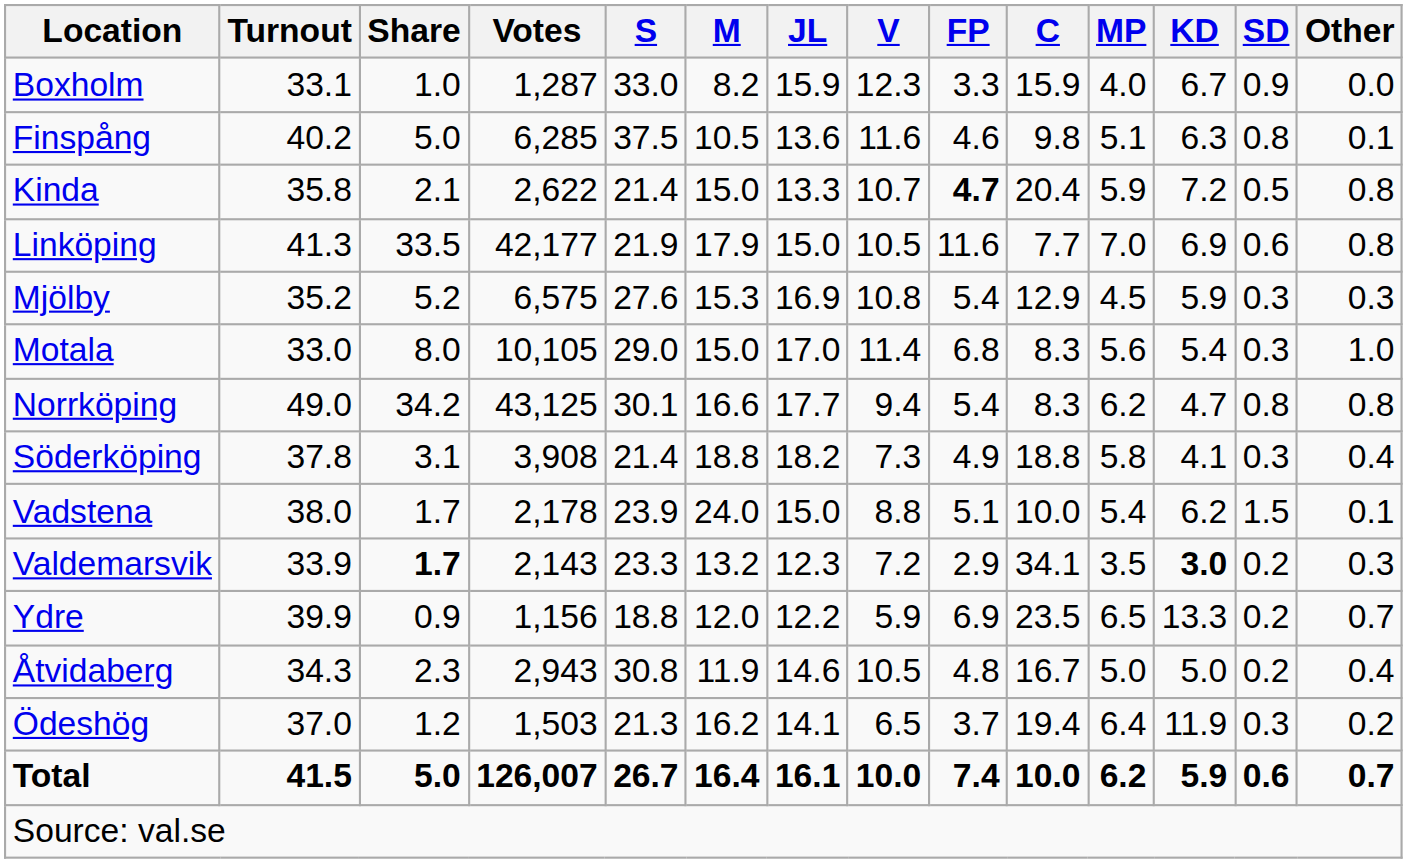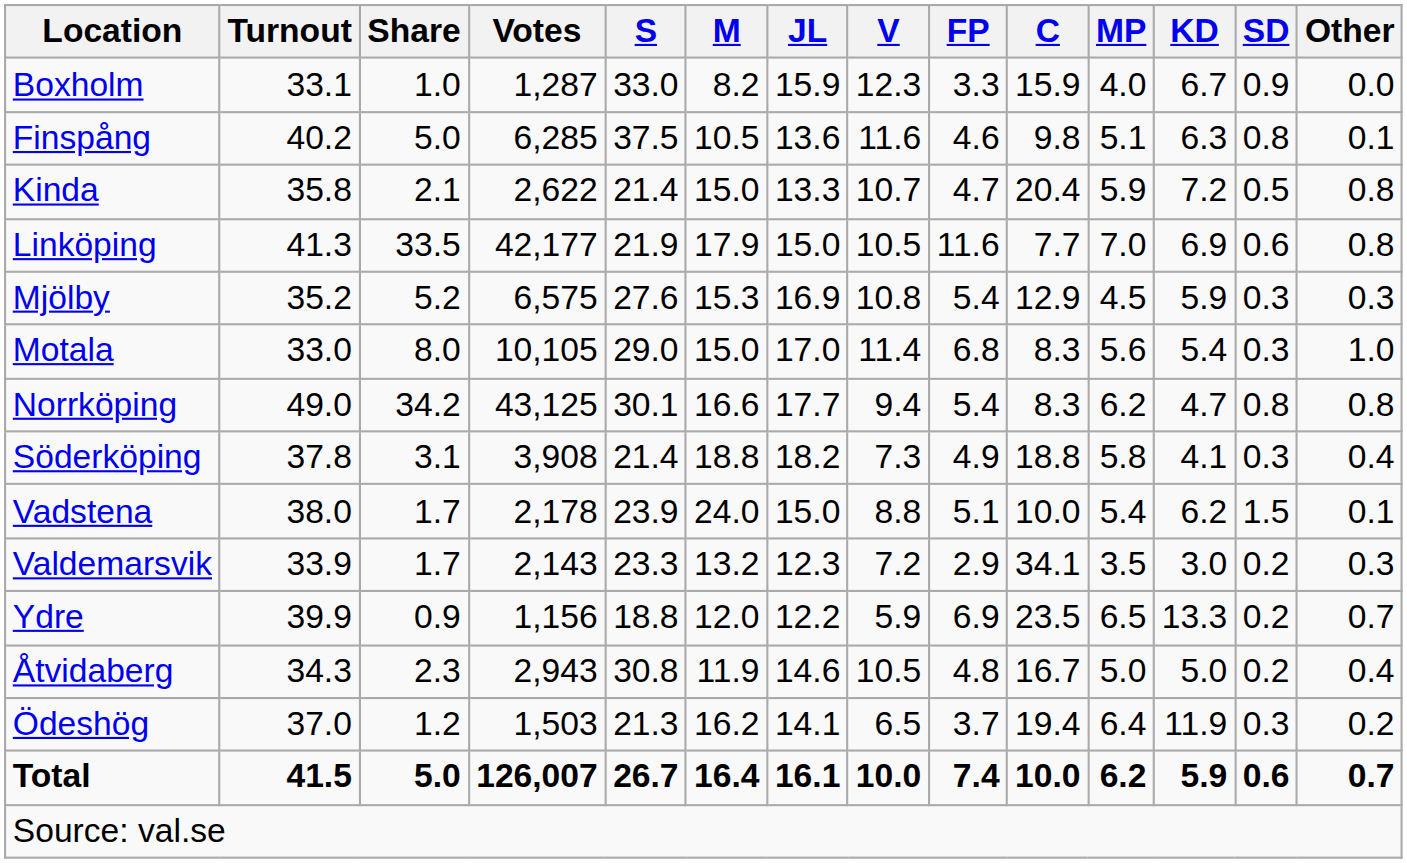(976, 191) bold -> (976, 191) normal
(437, 564) bold -> (437, 564) normal
(1204, 564) bold -> (1204, 564) normal
